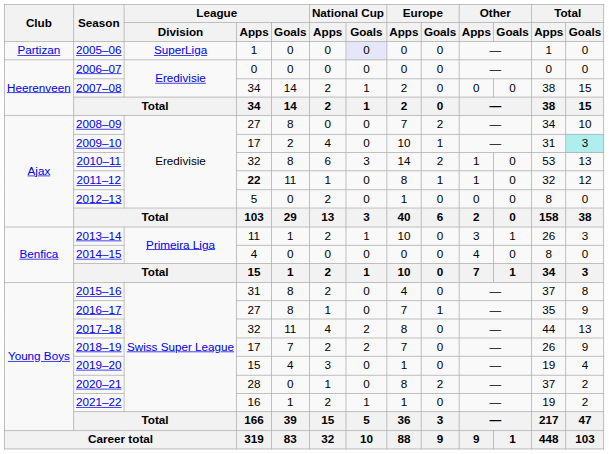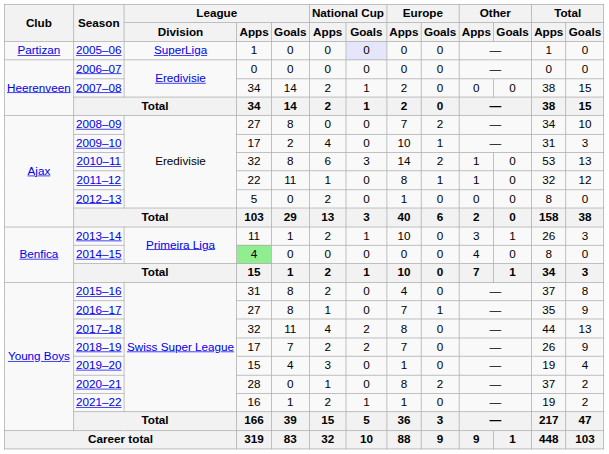(585, 143) paleturquoise background -> (585, 143) no background
(254, 180) bold -> (254, 180) normal
(254, 254) no background -> (254, 254) lightgreen background
